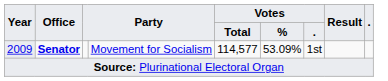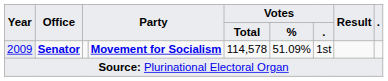(151, 50) normal -> (156, 50) bold
(237, 50) 114,577 -> (247, 50) 114,578
(282, 50) 53.09% -> (292, 50) 51.09%
